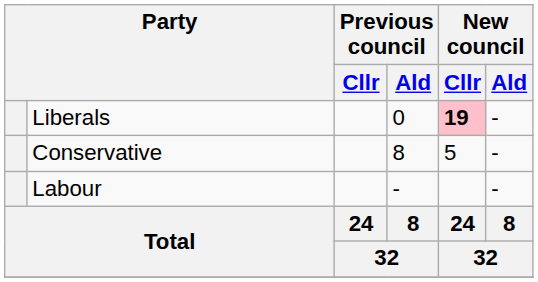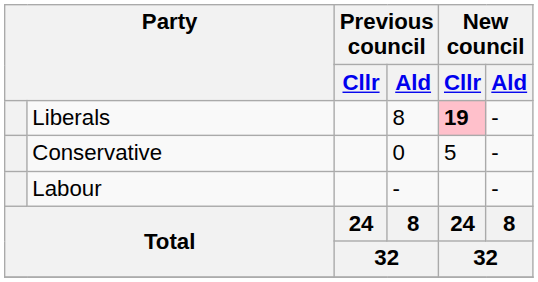(399, 117) 0 -> (399, 117) 8
(399, 152) 8 -> (399, 152) 0
